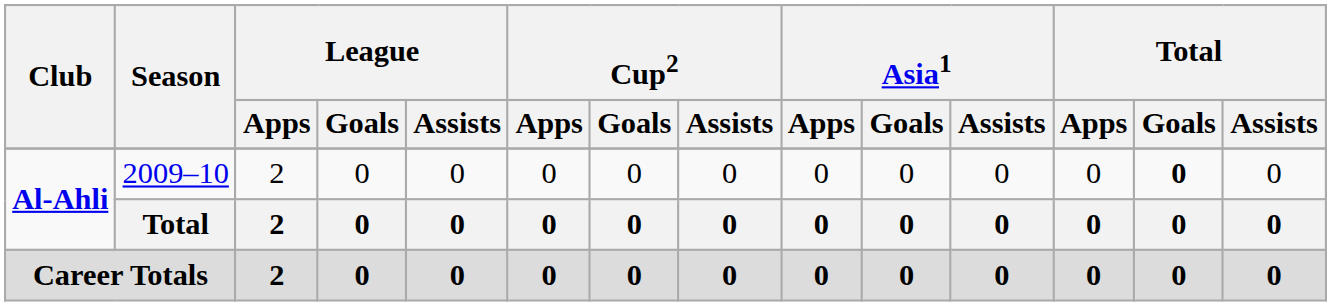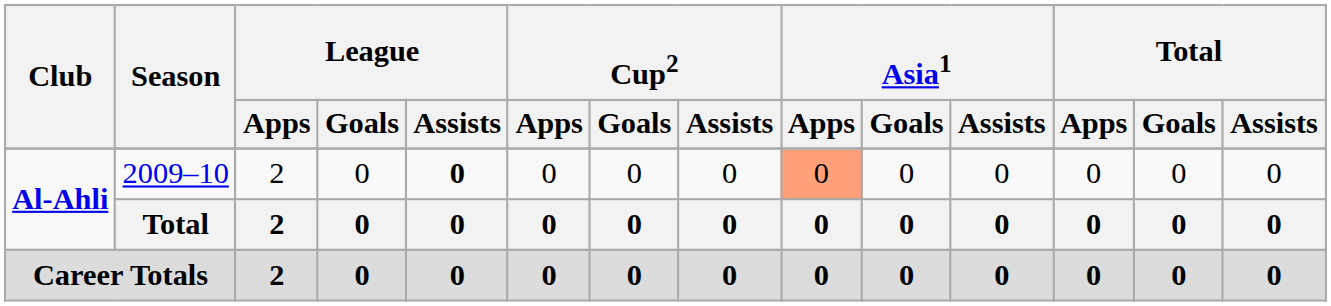(457, 174) normal -> (457, 174) bold
(821, 174) no background -> (821, 174) lightsalmon background
(1179, 174) bold -> (1179, 174) normal
